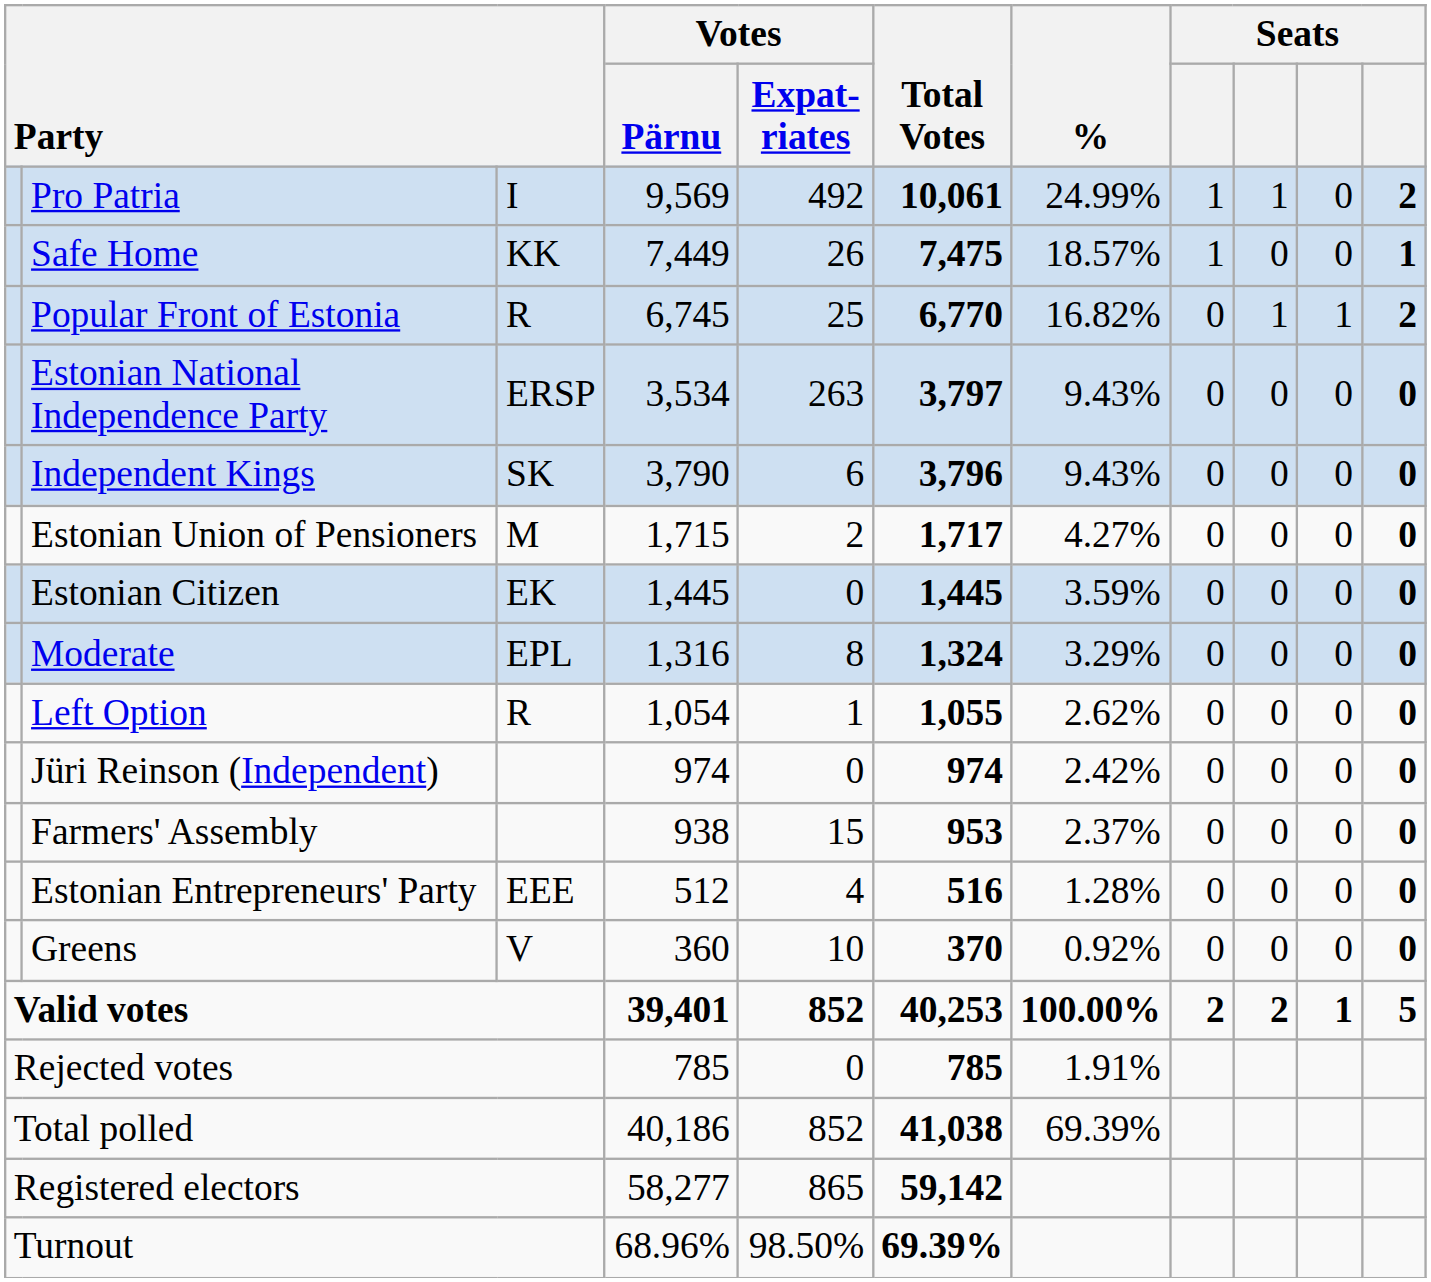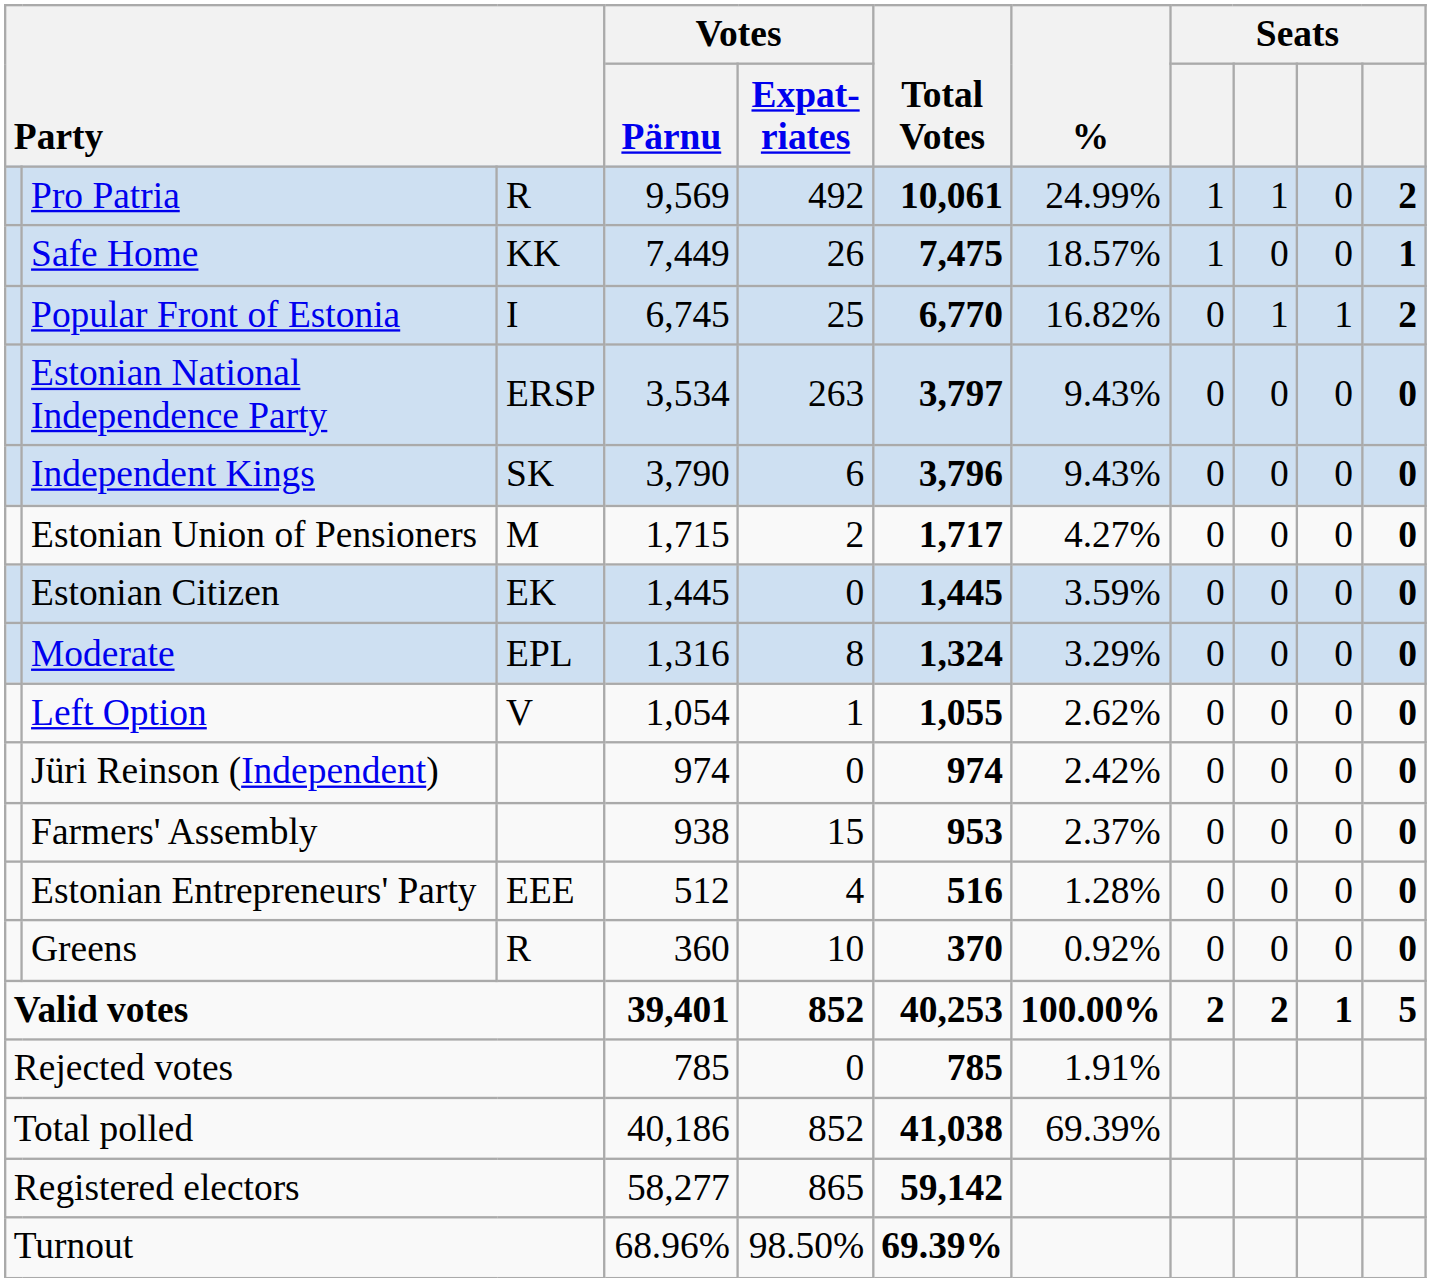(512, 195) I -> (519, 195) R
(519, 313) R -> (512, 313) I
(519, 712) R -> (520, 712) V
(520, 949) V -> (519, 949) R
